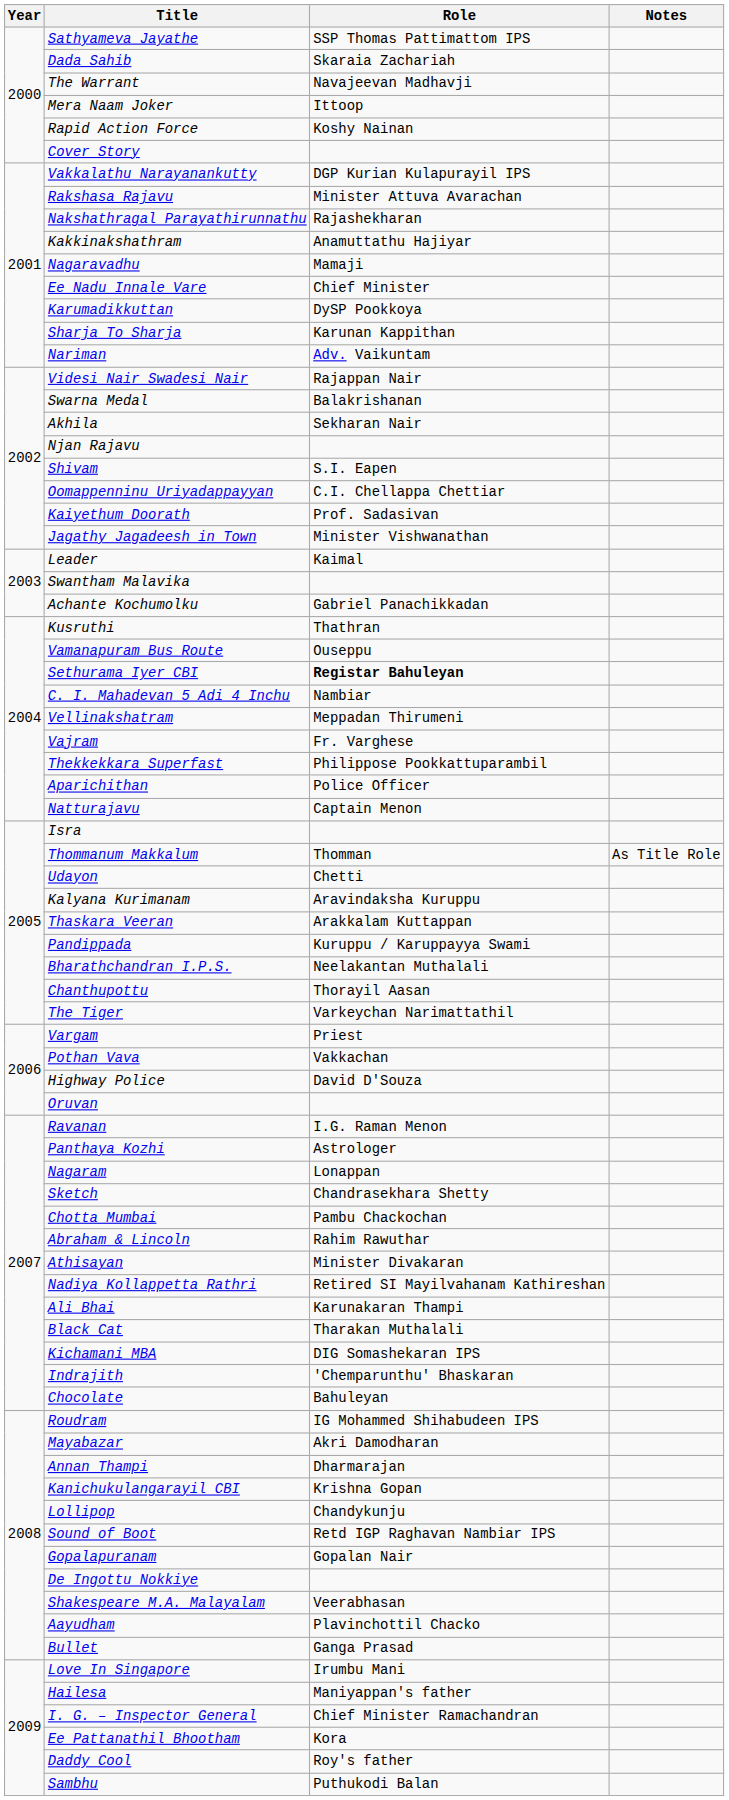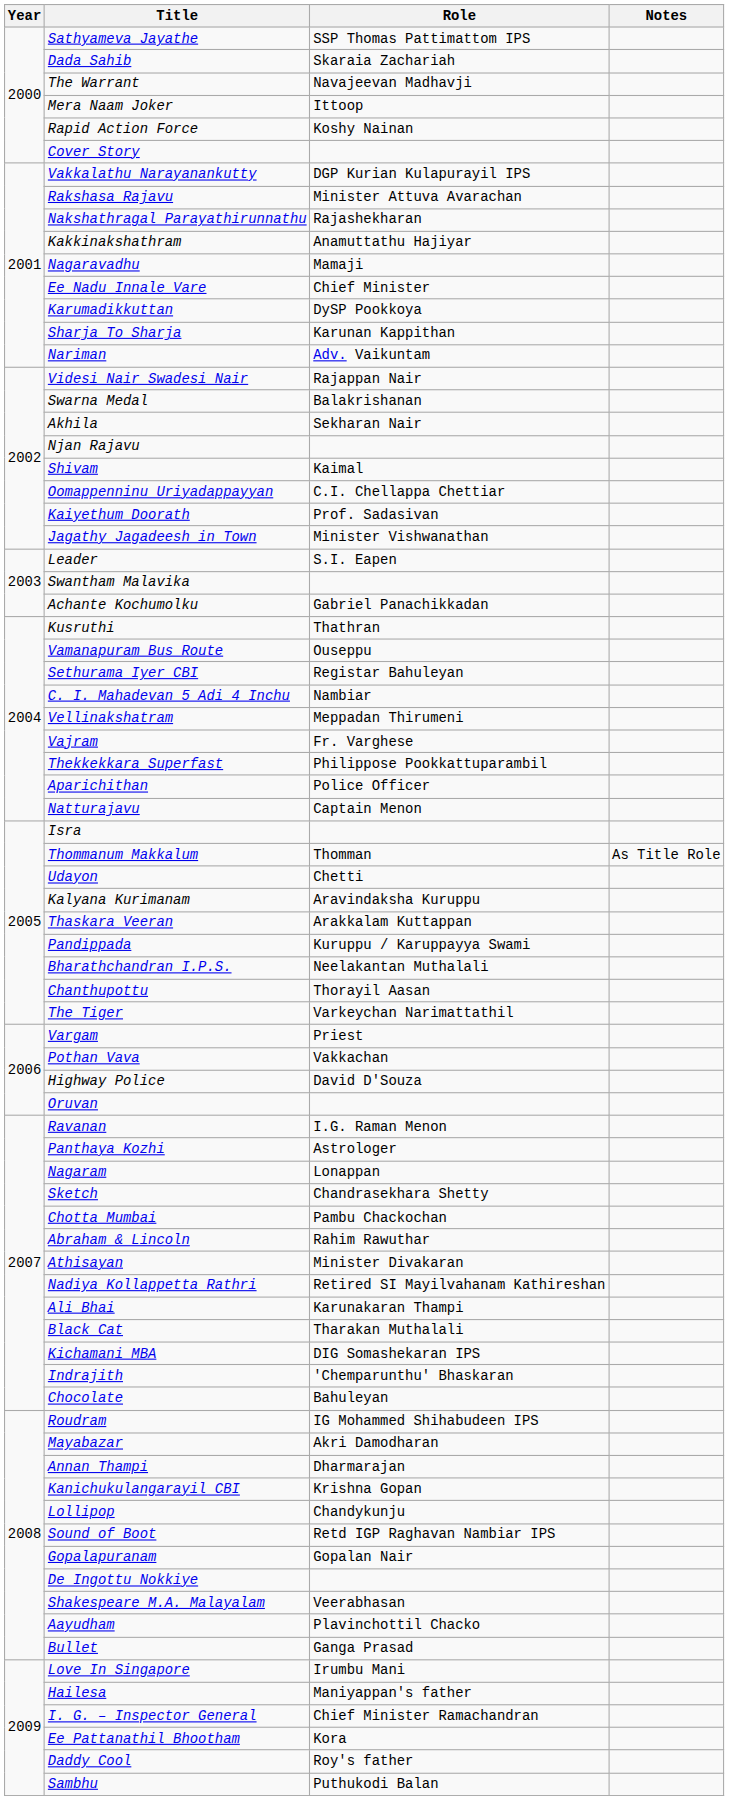(355, 469) S.I. Eapen -> (338, 469) Kaimal
(338, 560) Kaimal -> (355, 560) S.I. Eapen
(388, 673) bold -> (388, 673) normal
